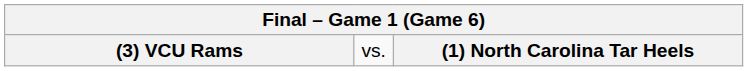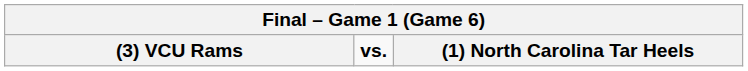(374, 50) normal -> (374, 50) bold
